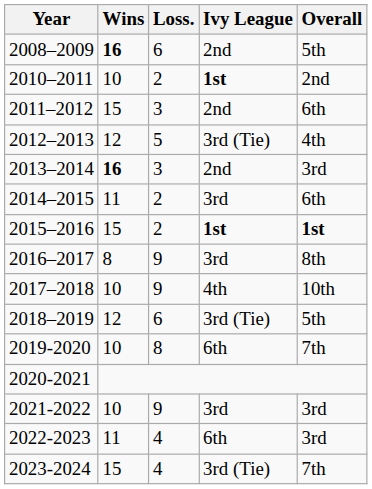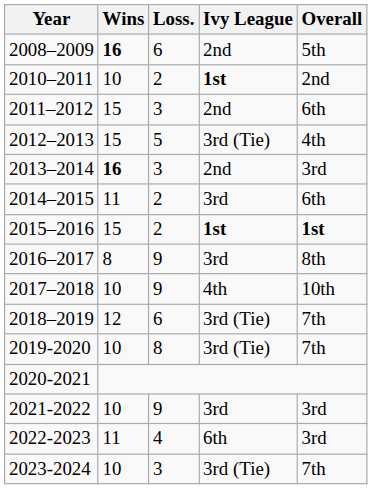(112, 139) 12 -> (112, 139) 15
(314, 318) 5th -> (314, 318) 7th
(215, 348) 6th -> (237, 348) 3rd (Tie)
(112, 468) 15 -> (112, 468) 10
(158, 468) 4 -> (158, 468) 3
